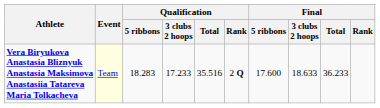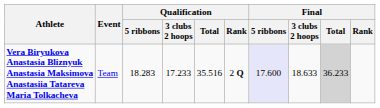(108, 74) lightyellow background -> (108, 74) no background
(269, 74) no background -> (269, 74) lavender background
(336, 74) no background -> (336, 74) lightgrey background
